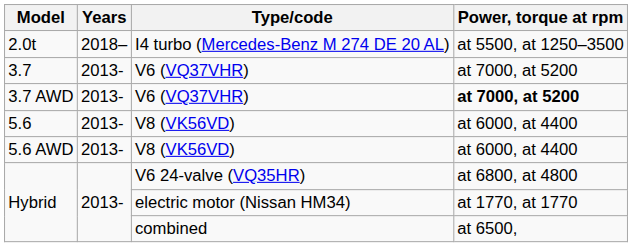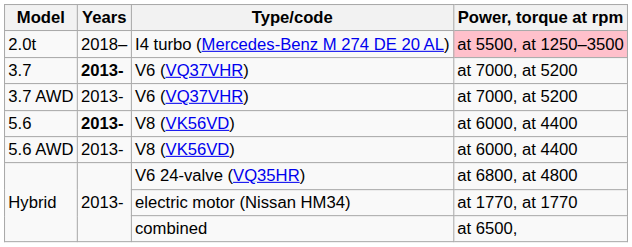(540, 44) no background -> (540, 44) pink background
(102, 70) normal -> (102, 70) bold
(518, 96) bold -> (517, 96) normal
(102, 123) normal -> (102, 123) bold
